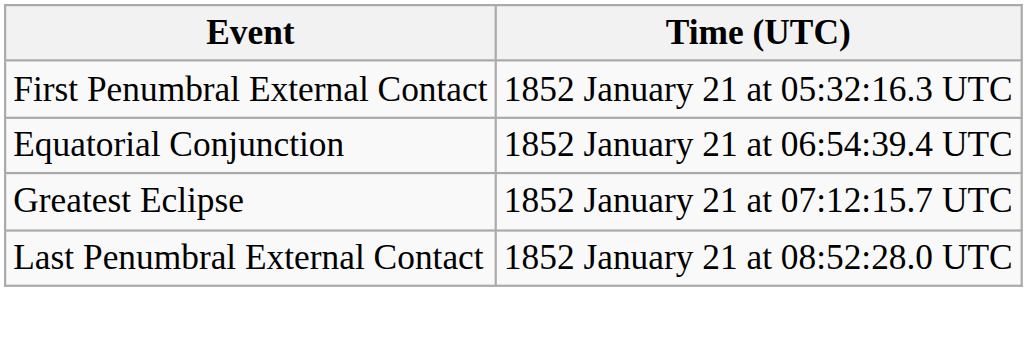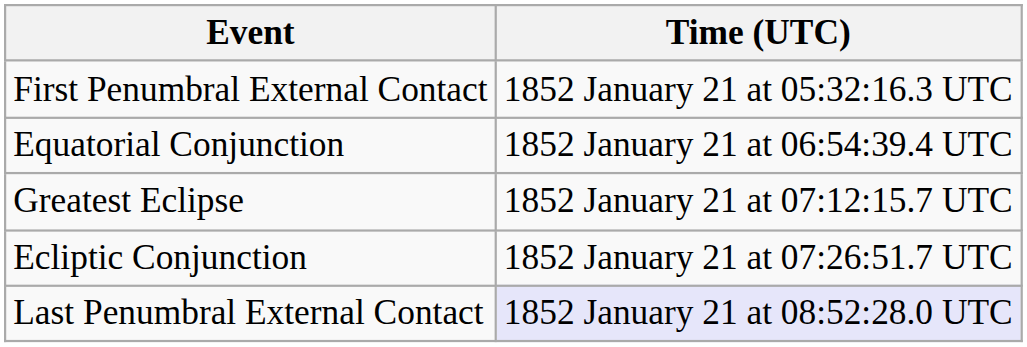+ row: (160, 256)
(758, 256) no background -> (758, 312) lavender background
